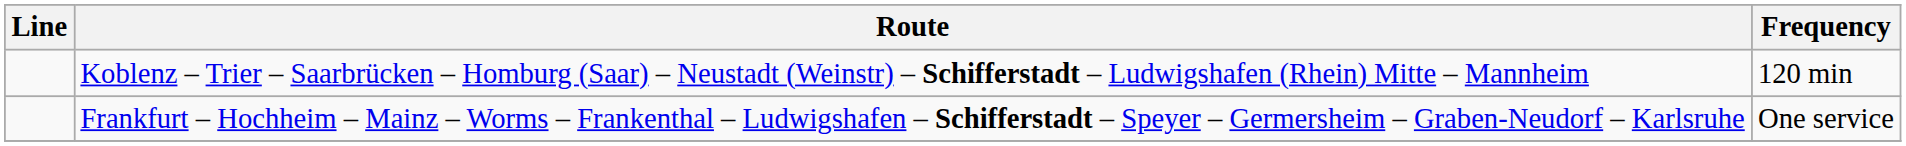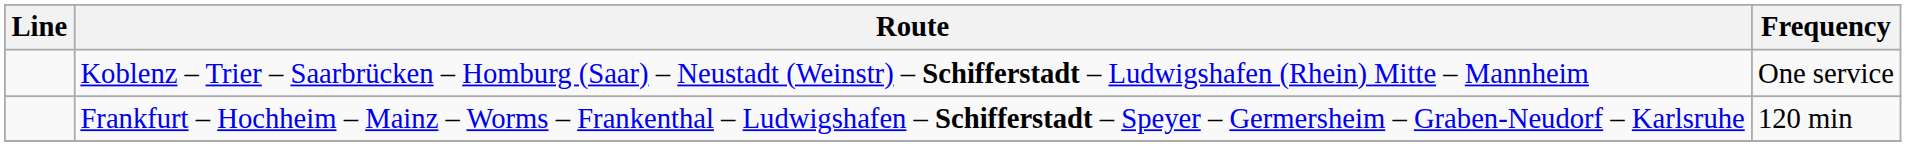(1805, 72) 120 min -> (1826, 72) One service
(1826, 118) One service -> (1805, 118) 120 min
